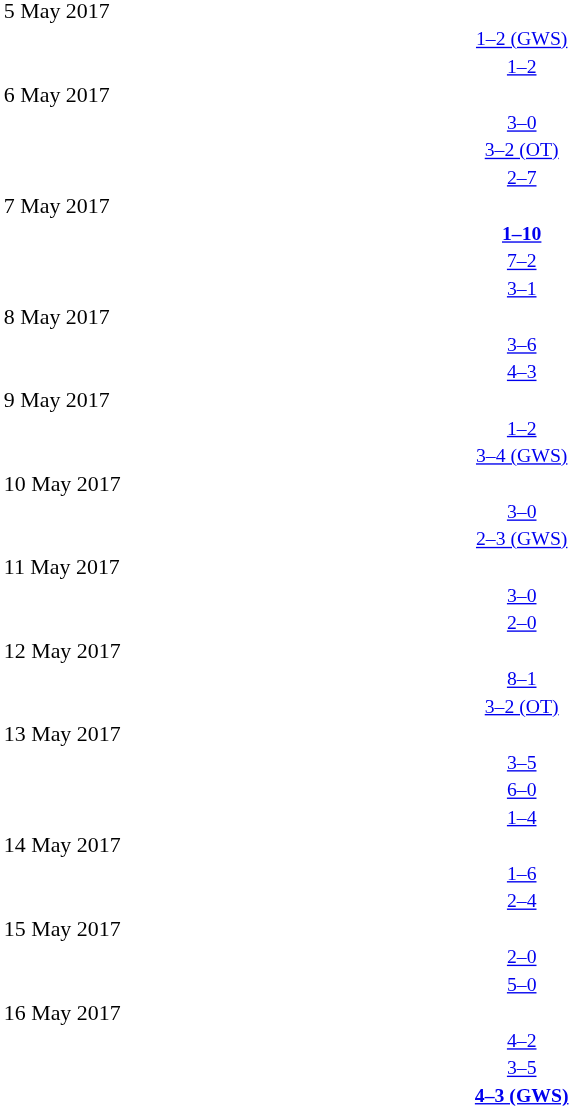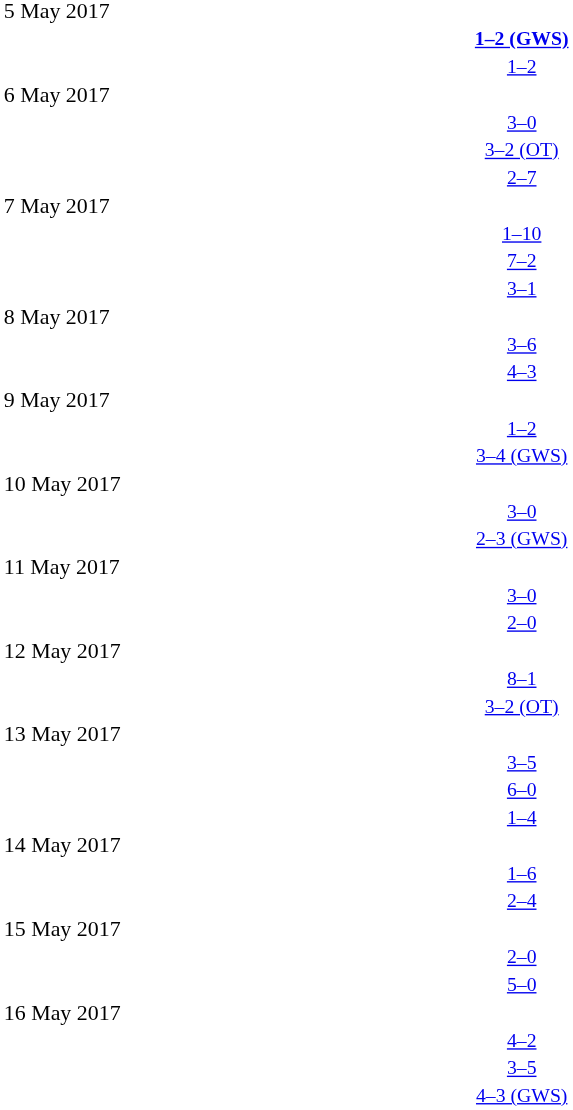(522, 39) normal -> (522, 39) bold
(522, 233) bold -> (522, 233) normal
(522, 1095) bold -> (522, 1095) normal
